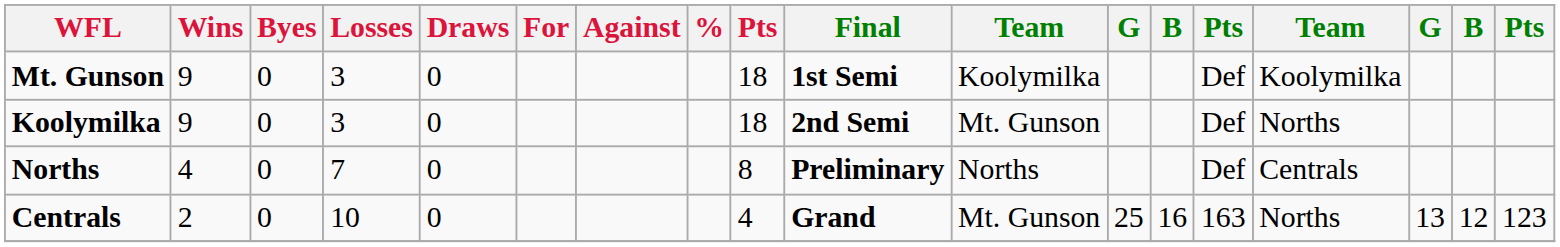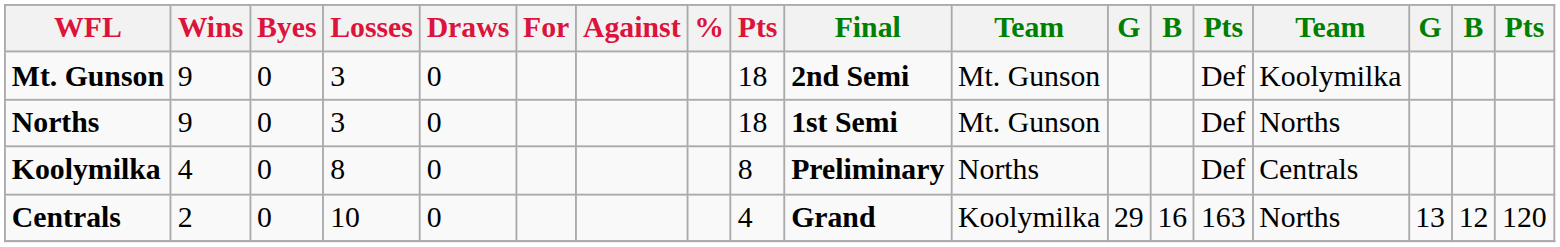(844, 75) 1st Semi -> (850, 75) 2nd Semi
(1029, 75) Koolymilka -> (1029, 75) Mt. Gunson
(86, 122) Koolymilka -> (56, 122) Norths
(850, 122) 2nd Semi -> (844, 122) 1st Semi
(56, 169) Norths -> (86, 169) Koolymilka
(338, 169) 7 -> (338, 169) 8
(1029, 216) Mt. Gunson -> (1029, 216) Koolymilka
(1129, 216) 25 -> (1129, 216) 29
(1524, 216) 123 -> (1524, 216) 120
